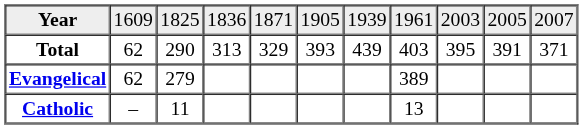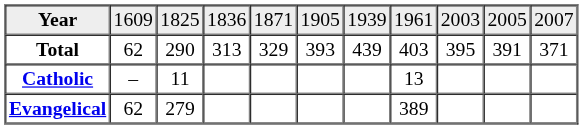rows swapped: (58, 78) <-> (58, 108)
